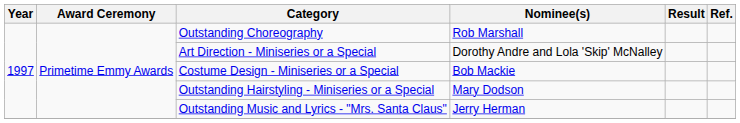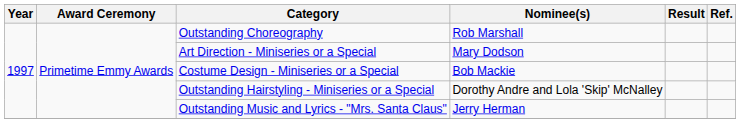(557, 52) Dorothy Andre and Lola 'Skip' McNalley -> (488, 52) Mary Dodson
(488, 90) Mary Dodson -> (557, 90) Dorothy Andre and Lola 'Skip' McNalley
